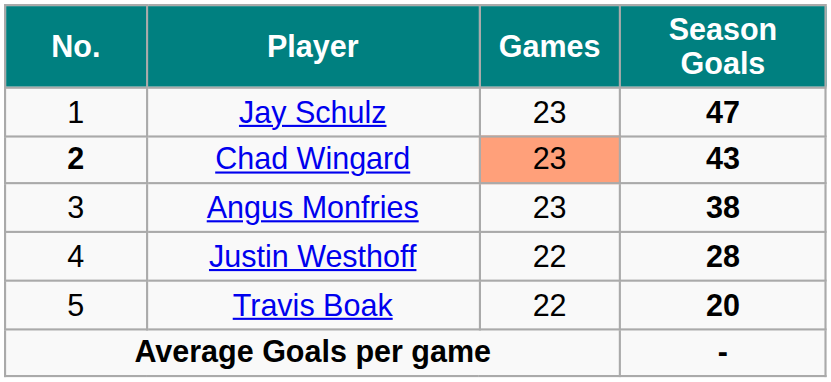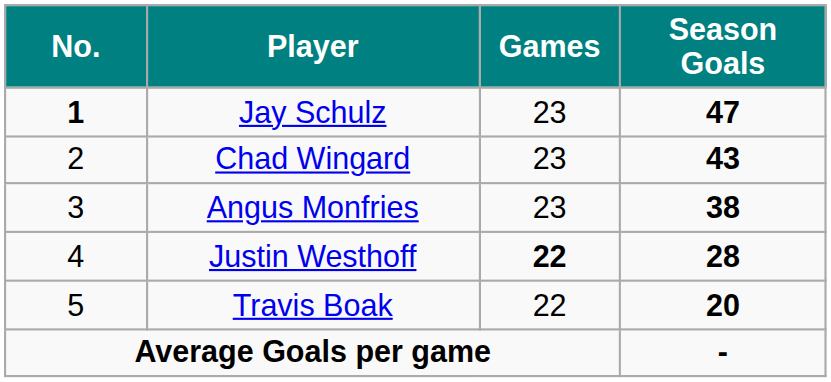(76, 112) normal -> (76, 112) bold
(76, 160) bold -> (76, 160) normal
(550, 160) lightsalmon background -> (550, 160) no background
(550, 256) normal -> (550, 256) bold
